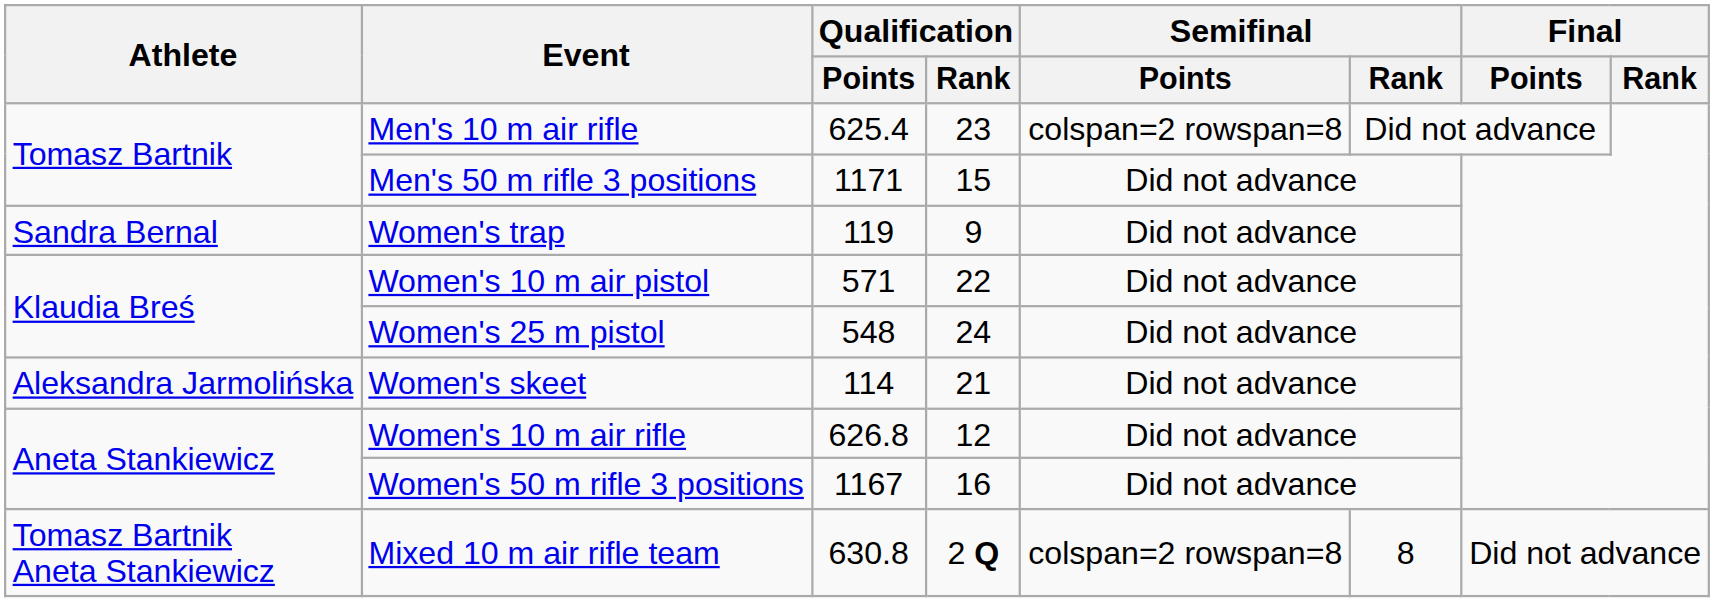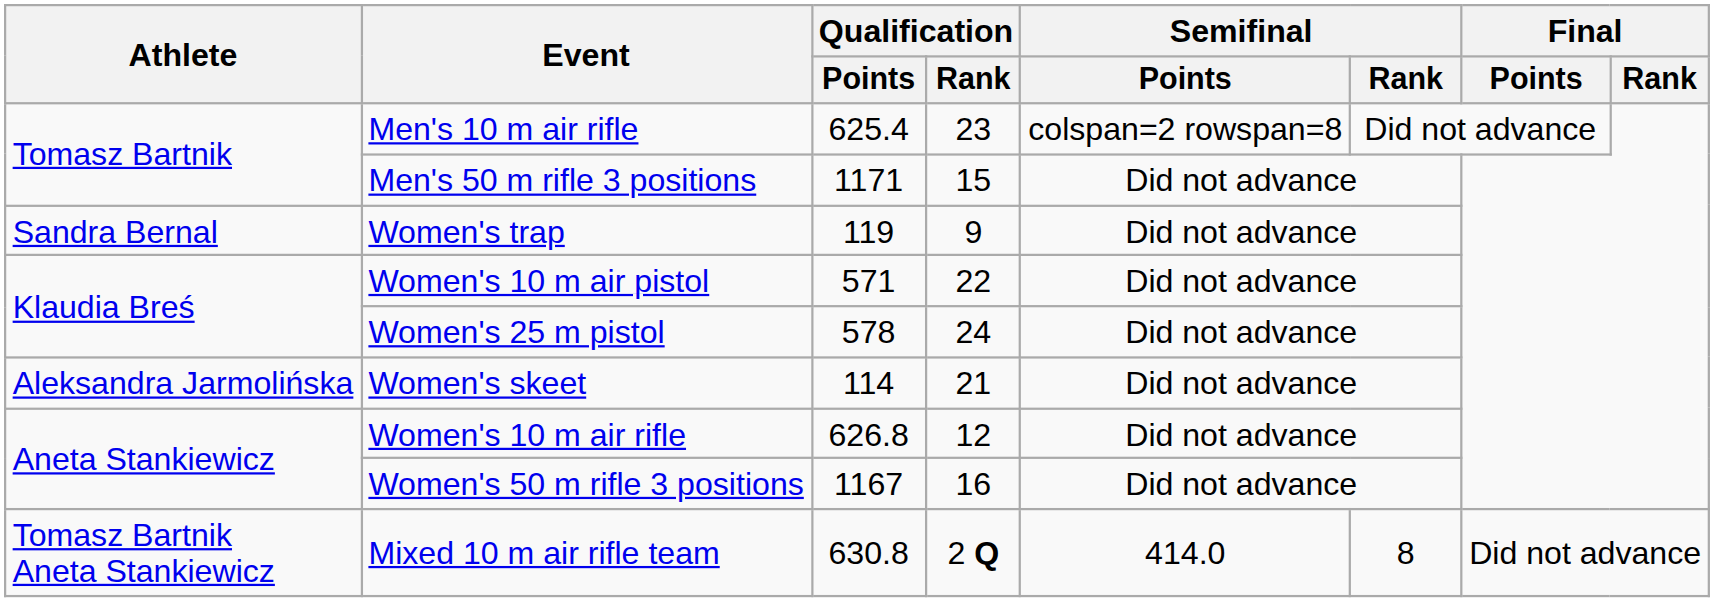(869, 332) 548 -> (869, 332) 578
(1185, 553) colspan=2 rowspan=8 -> (1185, 553) 414.0
